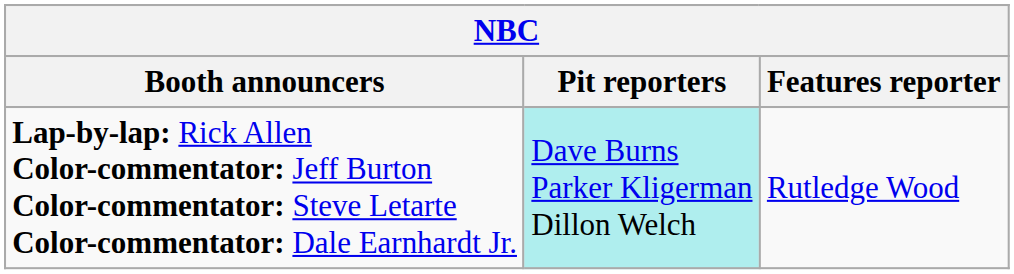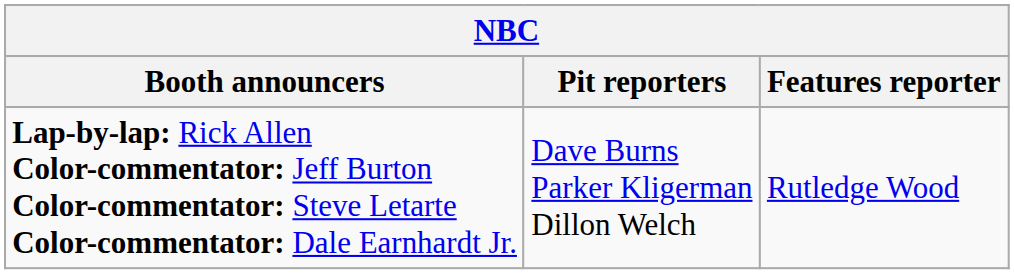(642, 187) paleturquoise background -> (642, 187) no background
